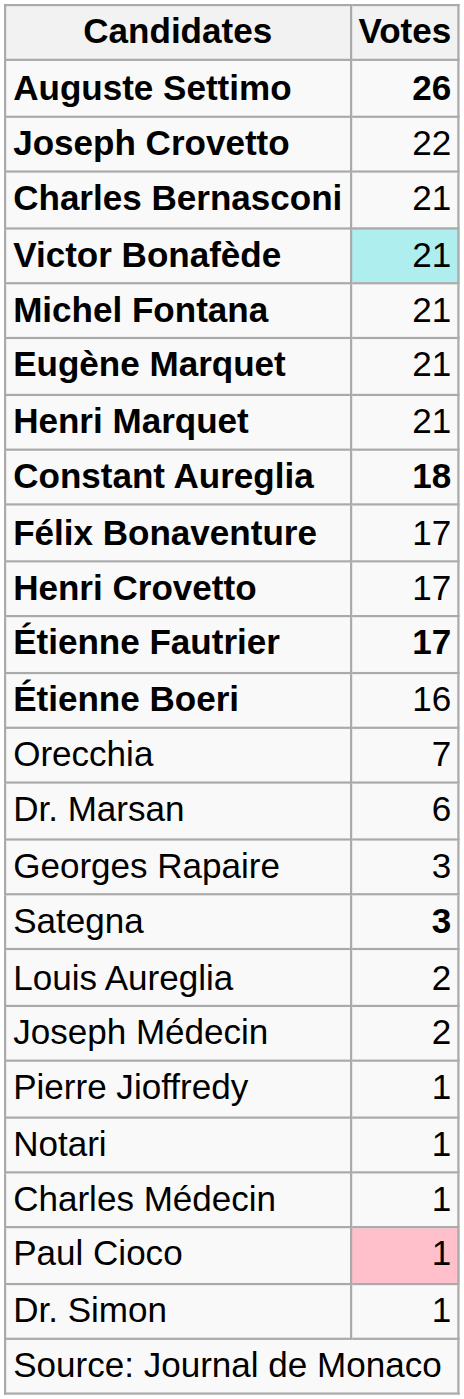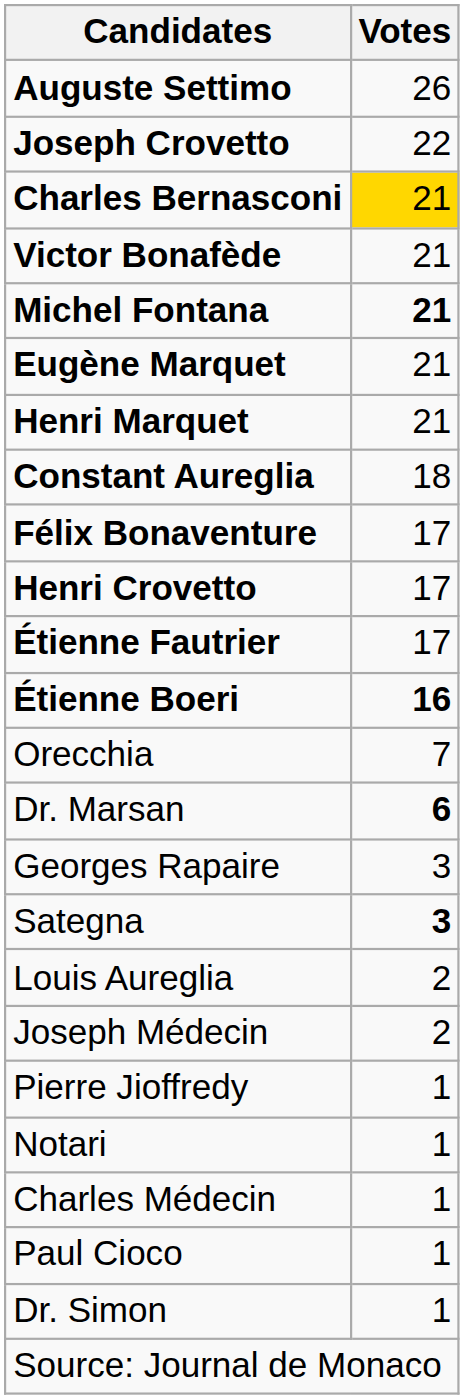(432, 87) bold -> (432, 87) normal
(432, 198) no background -> (432, 198) gold background
(432, 254) paleturquoise background -> (432, 254) no background
(432, 310) normal -> (432, 310) bold
(432, 476) bold -> (432, 476) normal
(432, 643) bold -> (432, 643) normal
(432, 699) normal -> (432, 699) bold
(442, 810) normal -> (442, 810) bold
(442, 1254) pink background -> (442, 1254) no background
